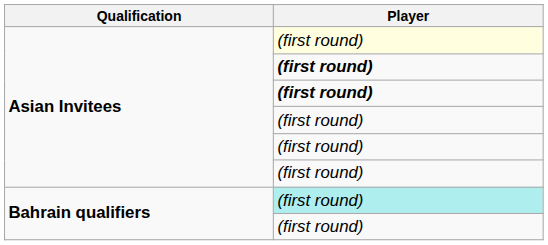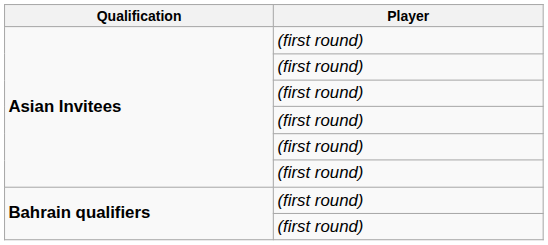(320, 40) lightyellow background -> (320, 40) no background
(325, 66) bold -> (320, 66) normal
(325, 93) bold -> (320, 93) normal
(320, 200) paleturquoise background -> (320, 200) no background
